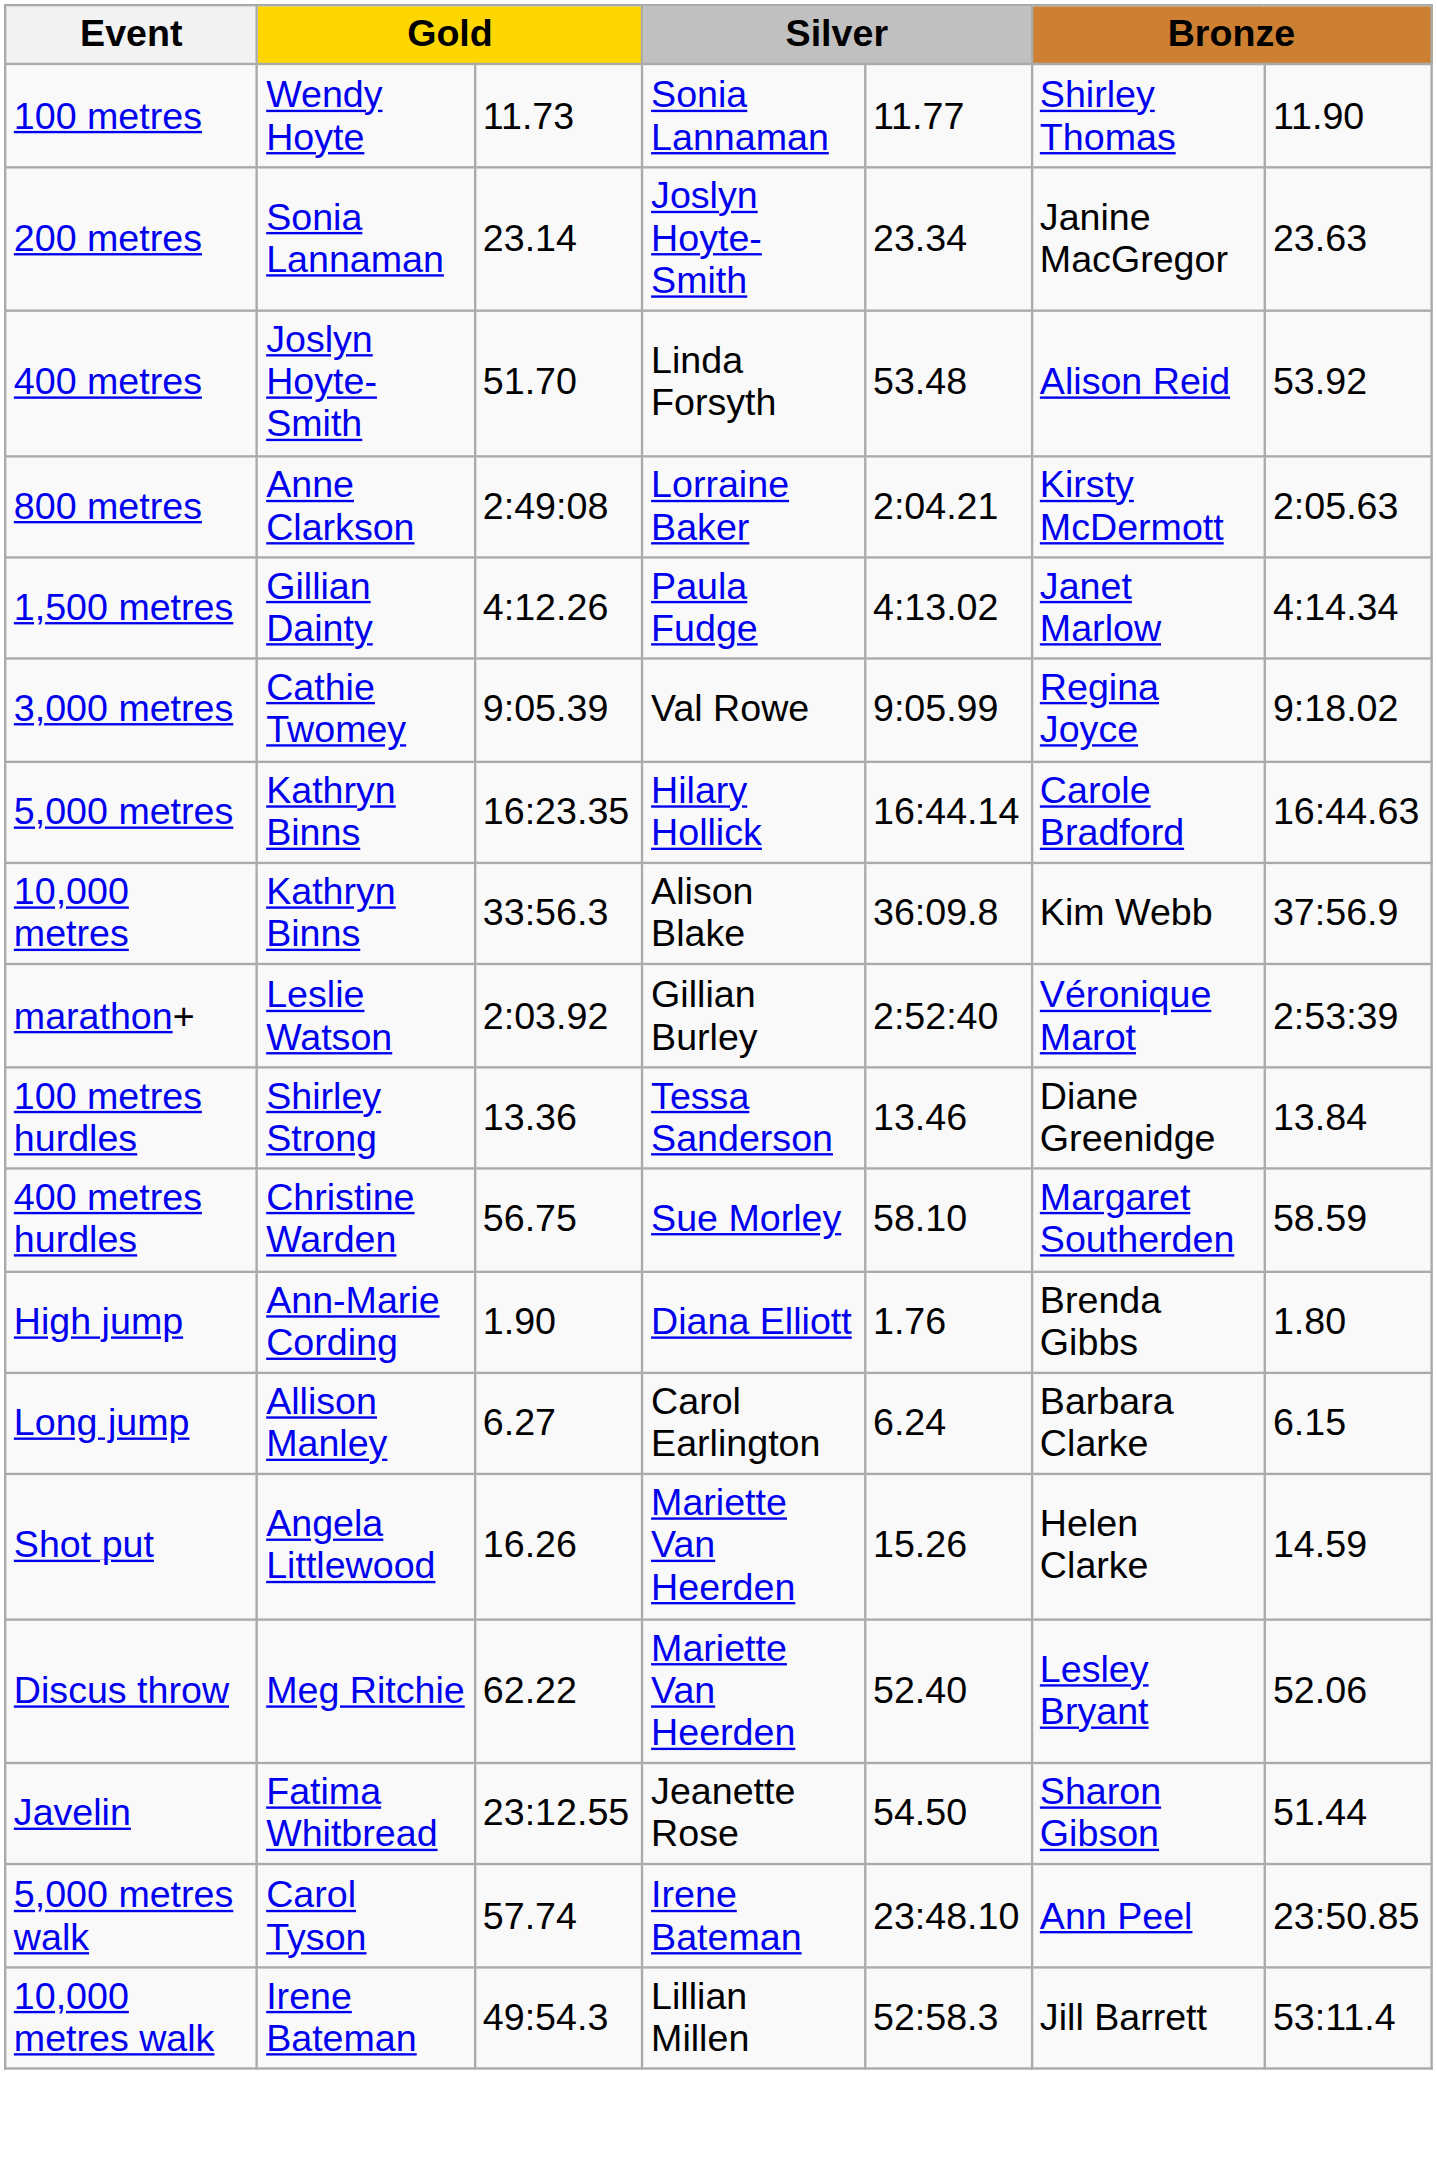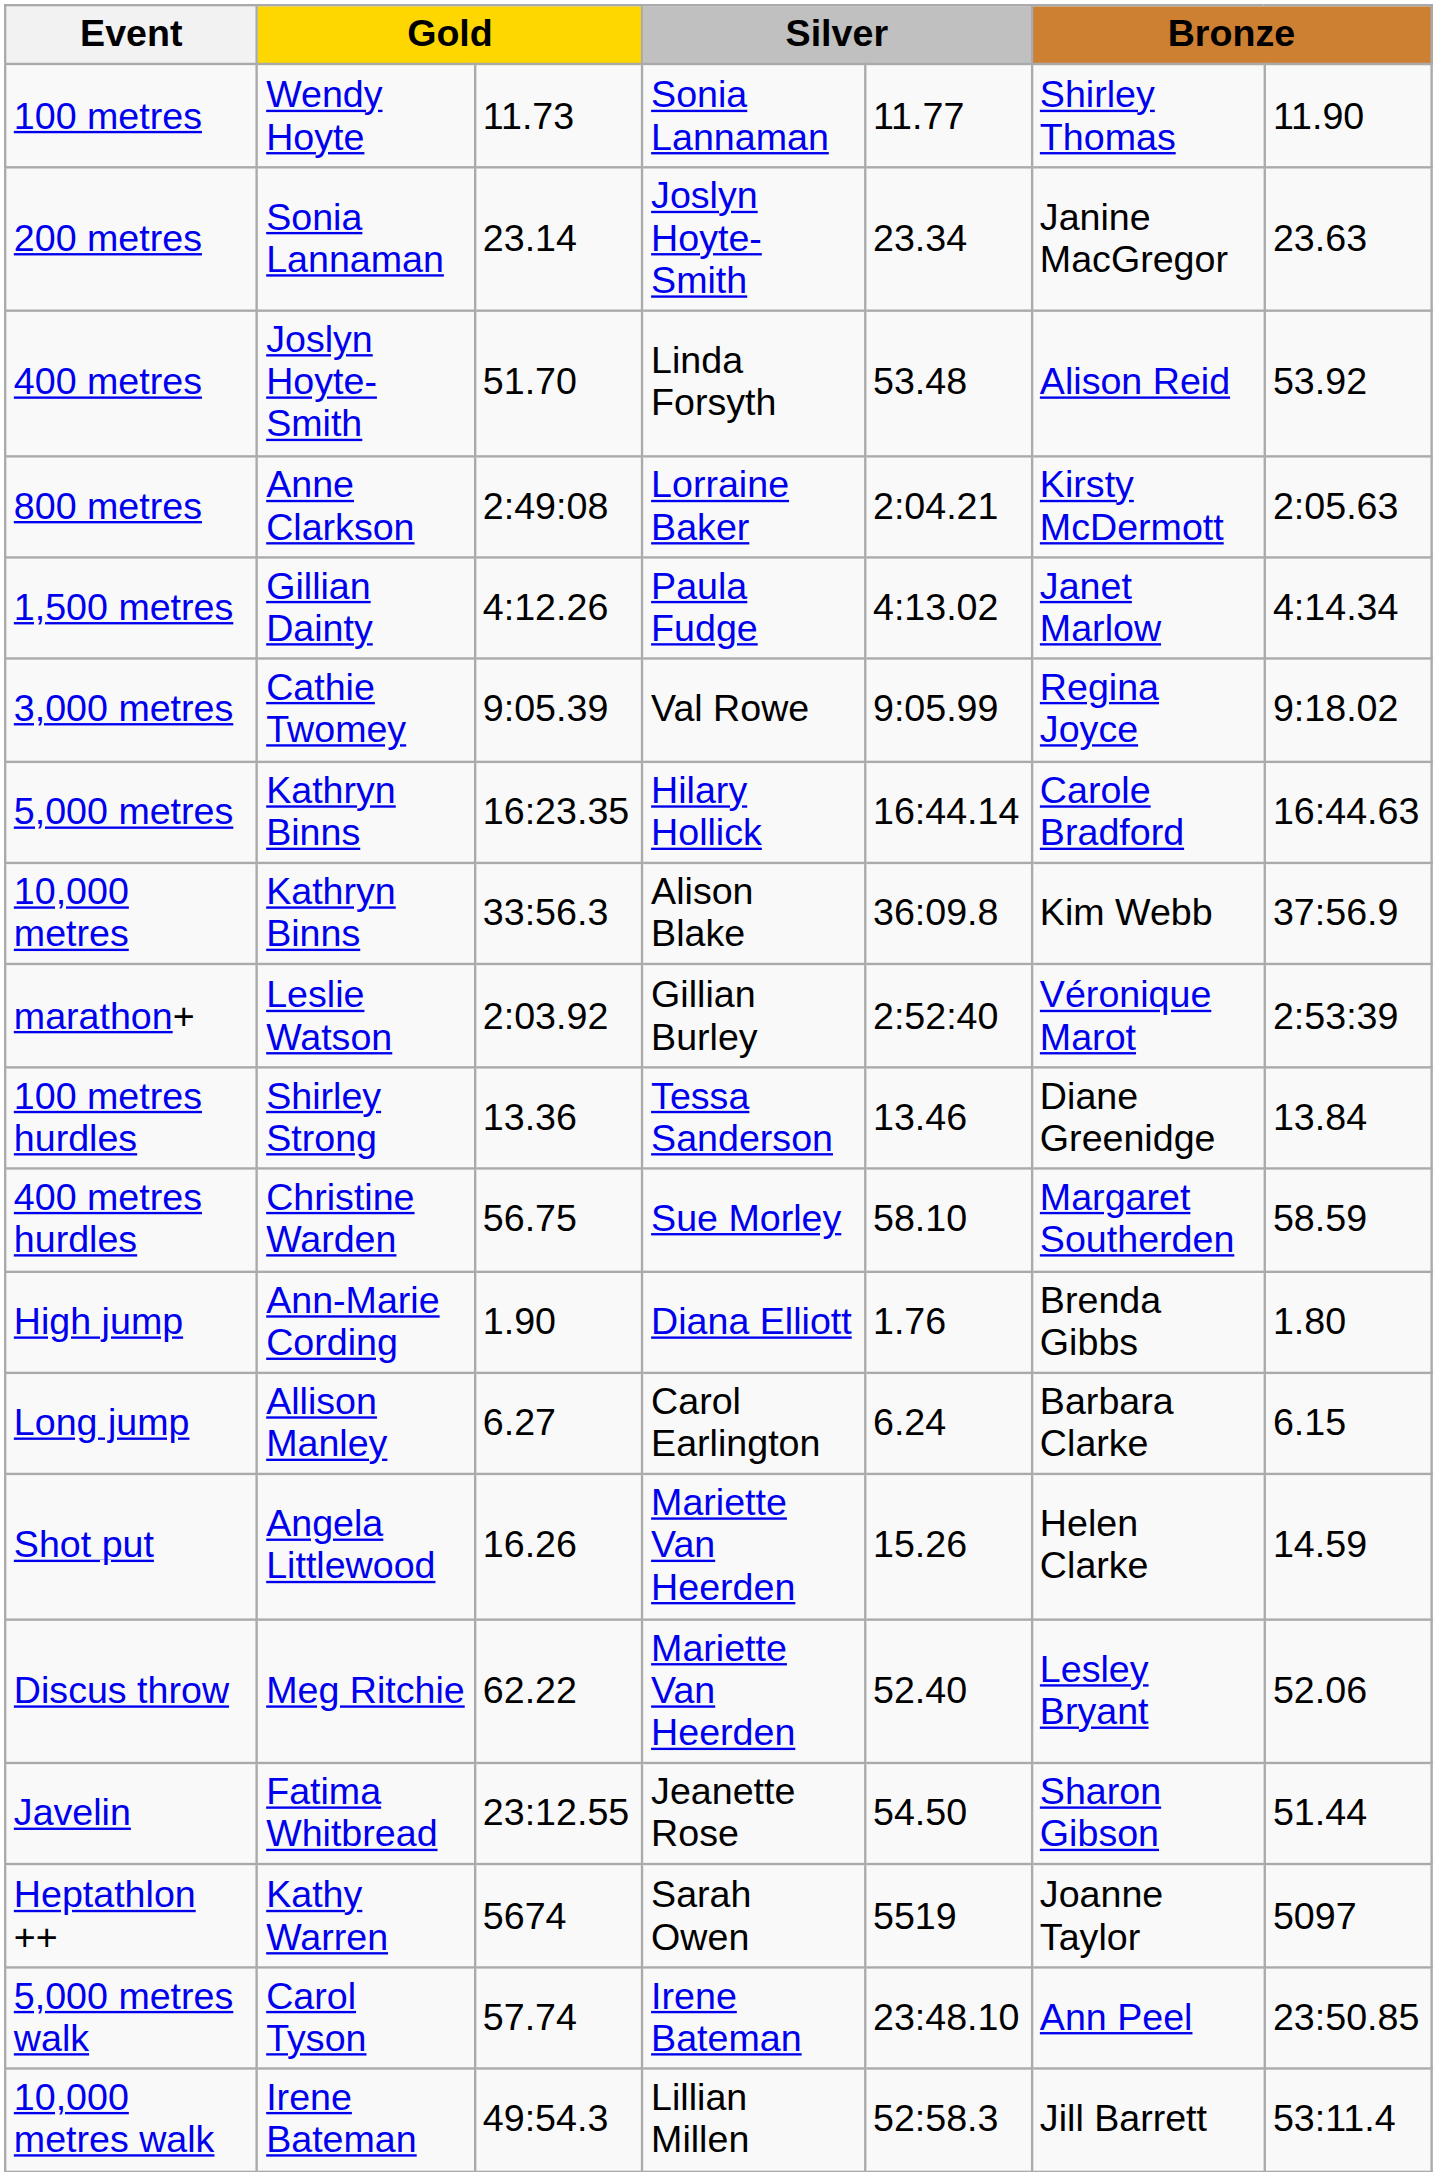+ row: (105, 1915)
